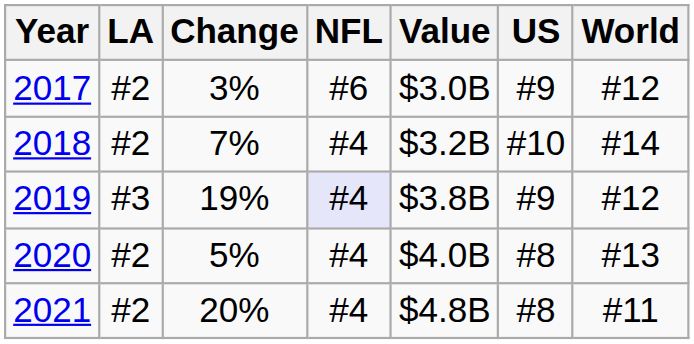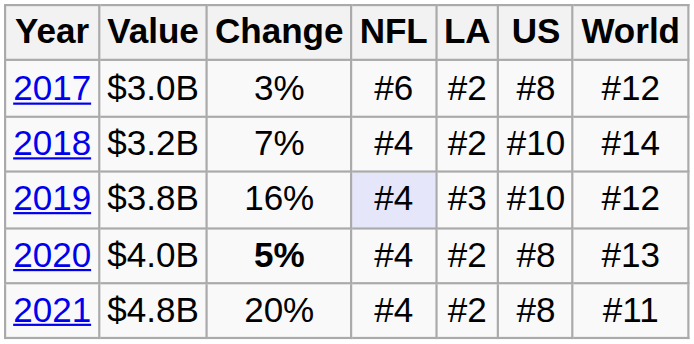columns swapped: (445, 32) <-> (131, 32)
(536, 87) #9 -> (536, 87) #8
(234, 198) 19% -> (279, 198) 16%
(536, 198) #9 -> (536, 198) #10
(234, 254) normal -> (279, 254) bold
